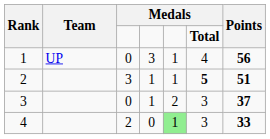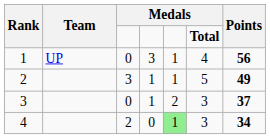(205, 79) bold -> (205, 79) normal
(244, 79) 51 -> (244, 79) 49
(244, 123) 33 -> (244, 123) 34
